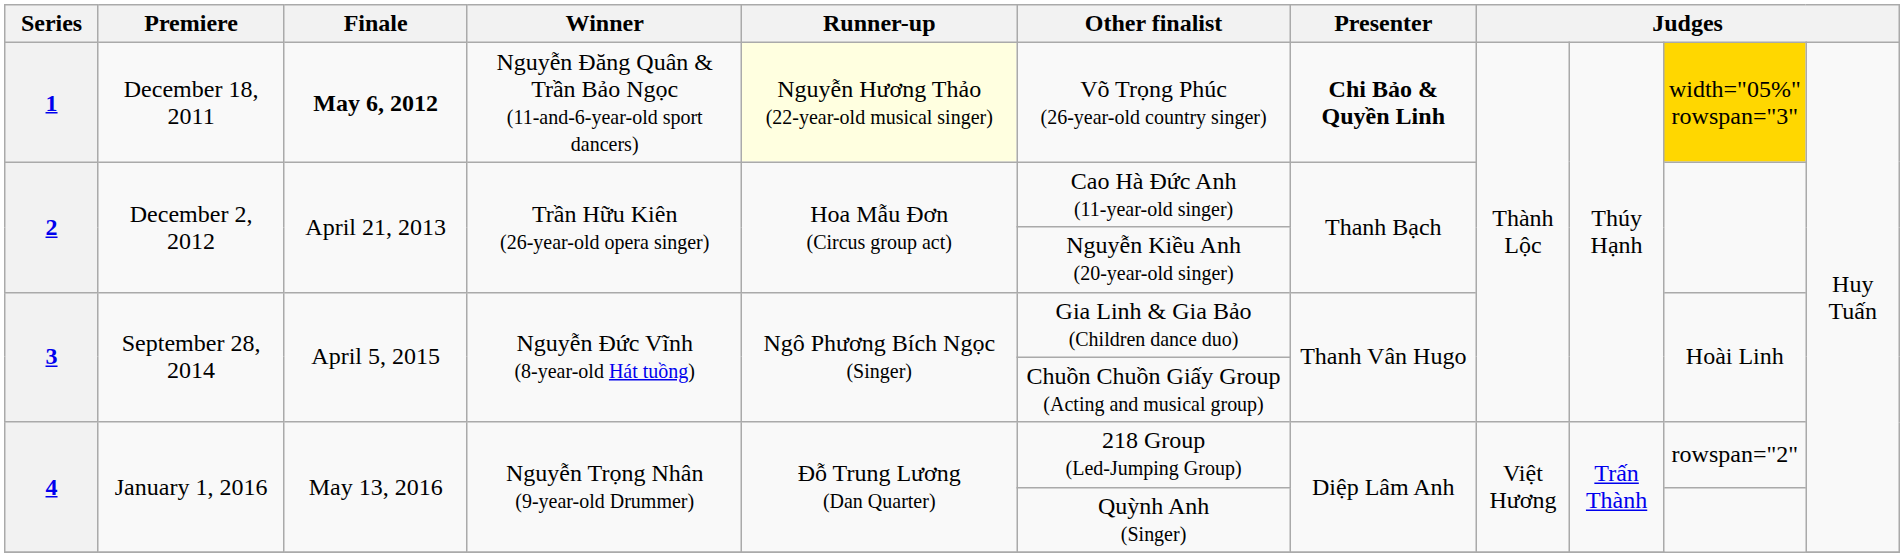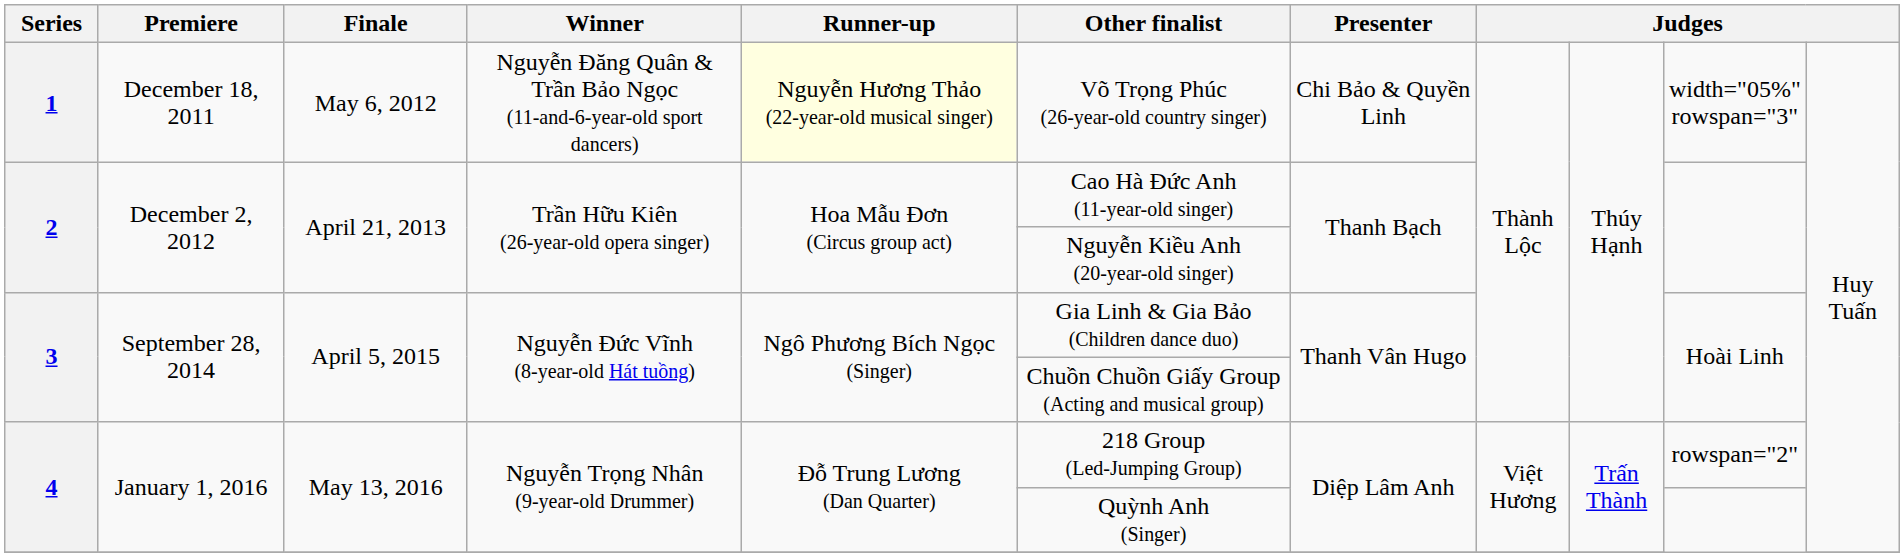(376, 102) bold -> (376, 102) normal
(1383, 102) bold -> (1383, 102) normal
(1735, 102) gold background -> (1735, 102) no background
